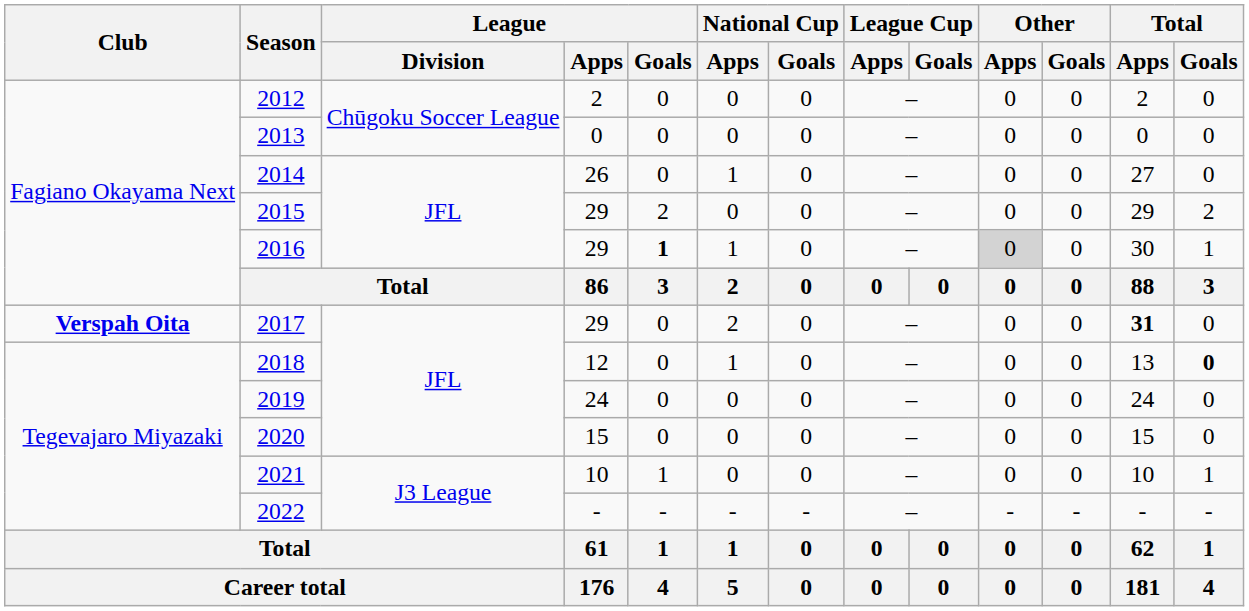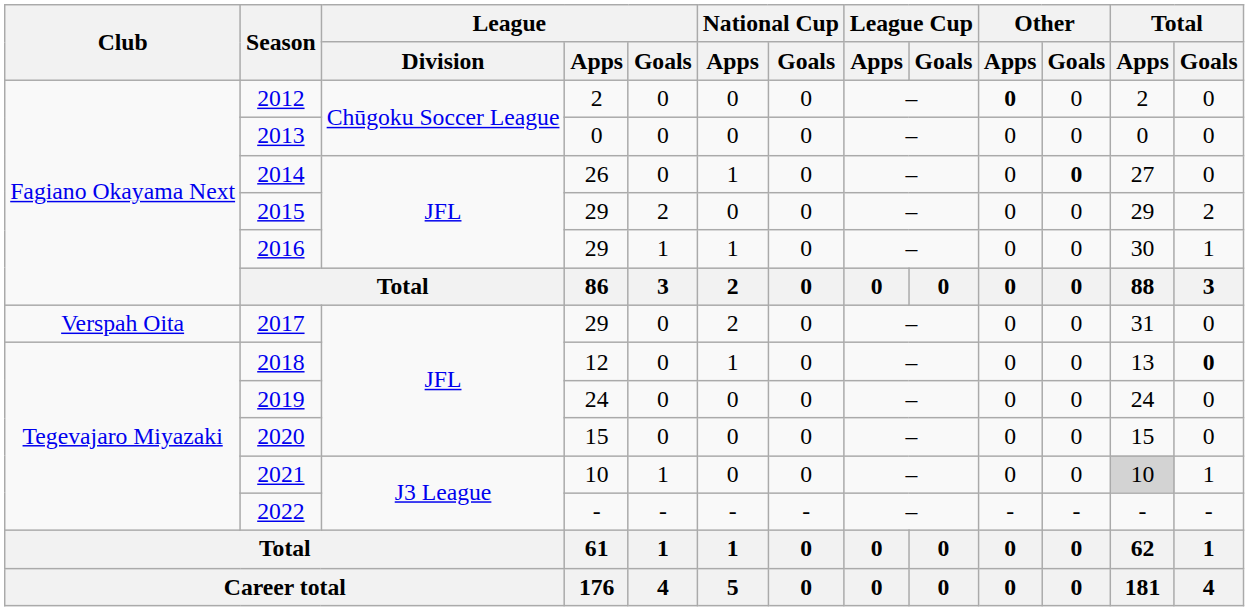(1010, 98) normal -> (1010, 98) bold
(1076, 173) normal -> (1076, 173) bold
(663, 248) bold -> (663, 248) normal
(1010, 248) lightgrey background -> (1010, 248) no background
(123, 323) bold -> (123, 323) normal
(1143, 323) bold -> (1143, 323) normal
(1143, 473) no background -> (1143, 473) lightgrey background
